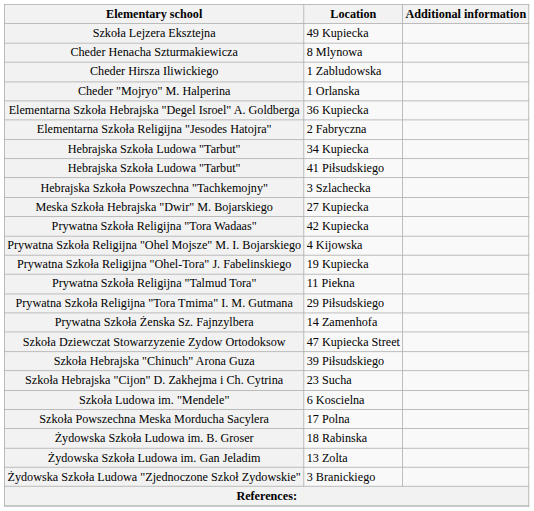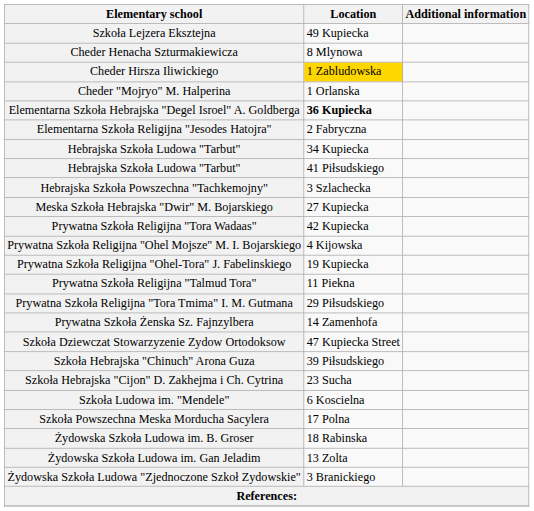(344, 71) no background -> (344, 71) gold background
(338, 110) normal -> (339, 110) bold
